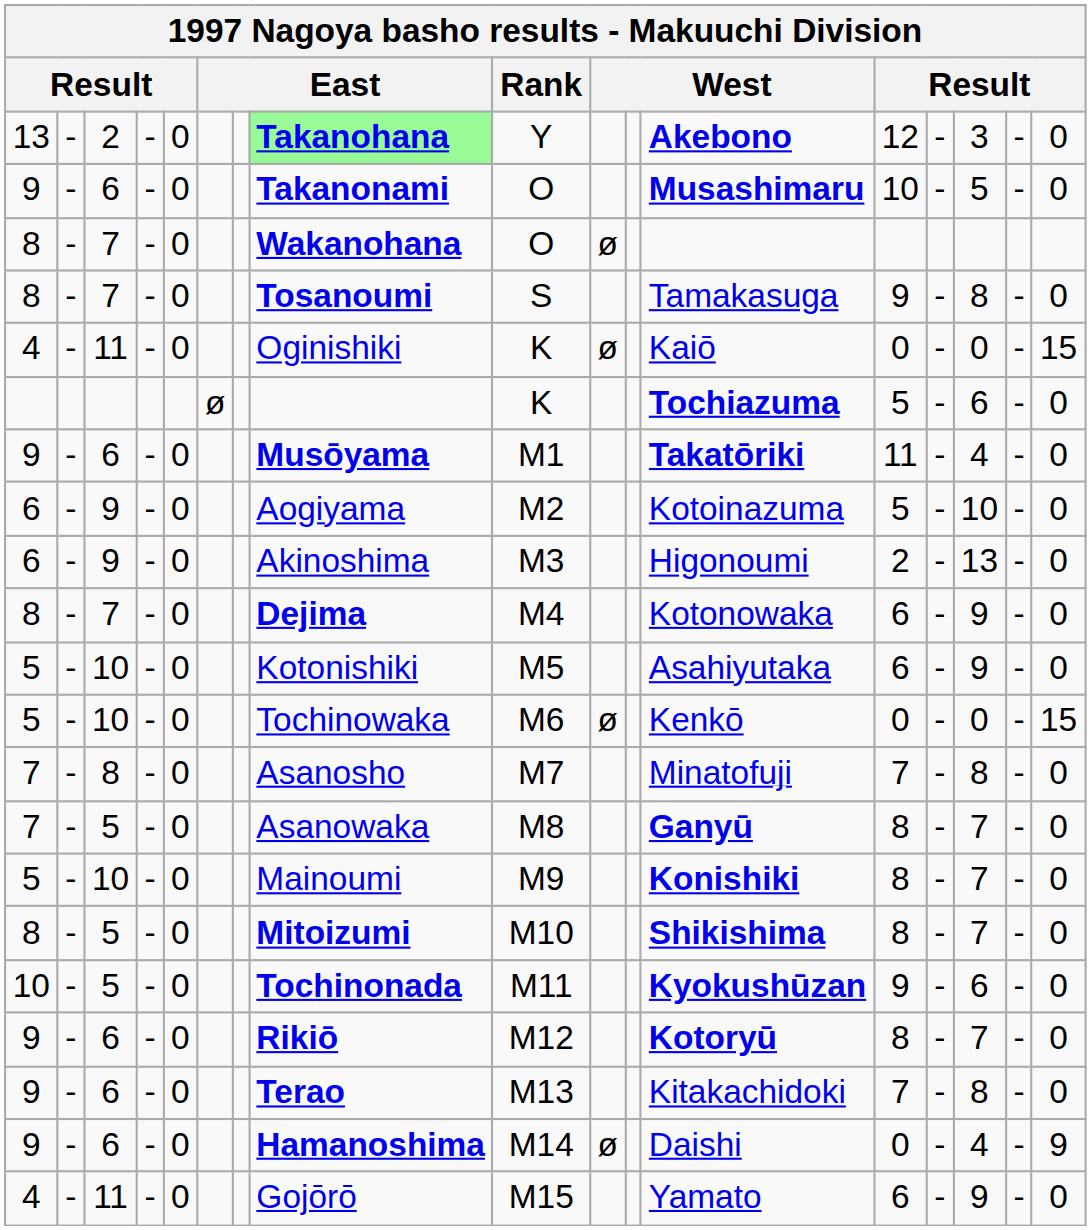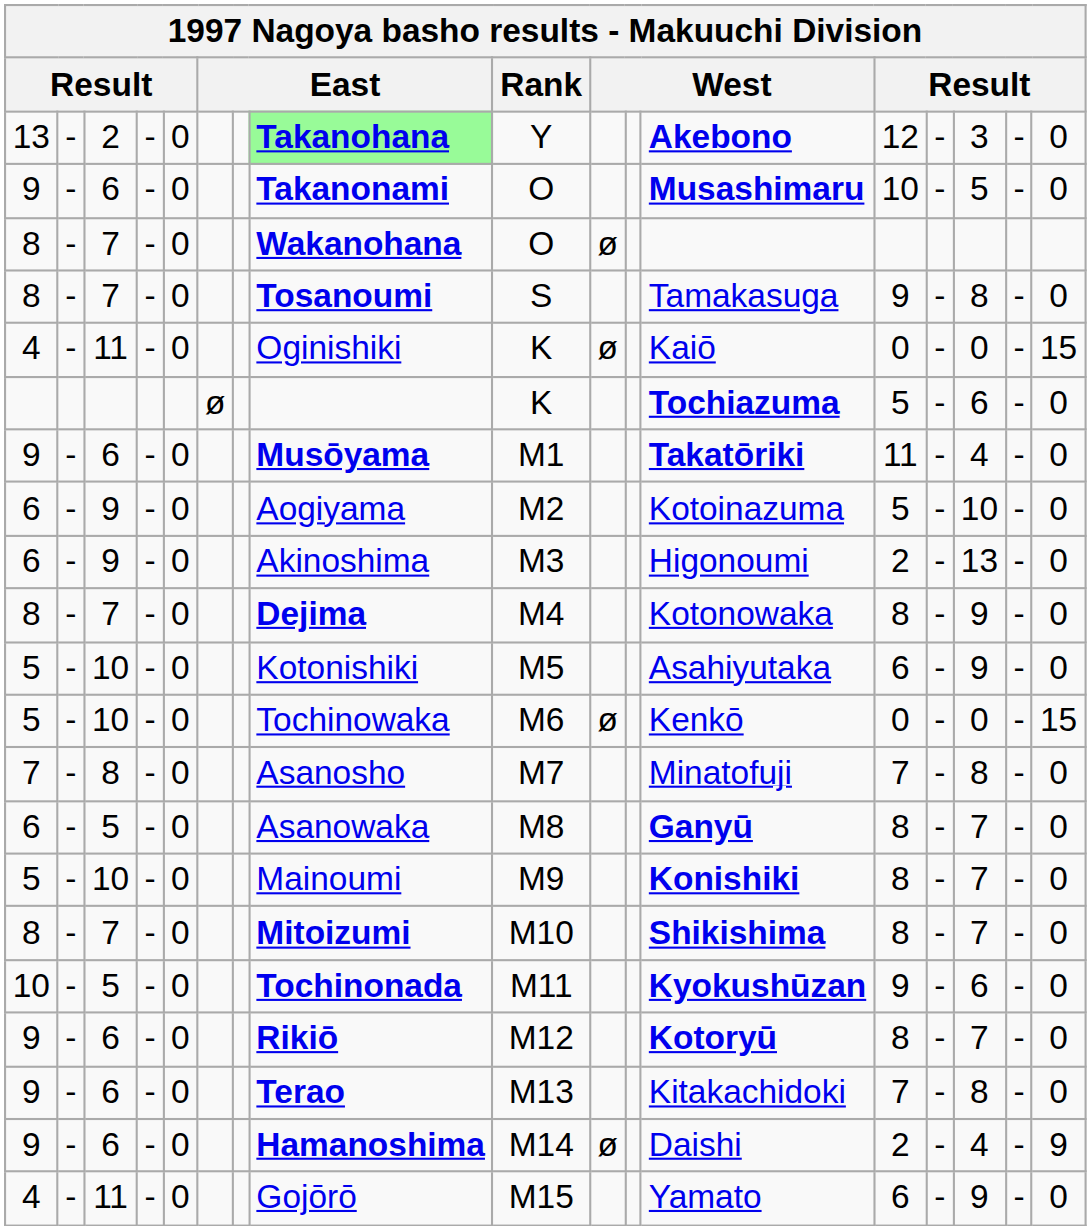(900, 614) 6 -> (900, 614) 8
(31, 826) 7 -> (31, 826) 6
(110, 932) 5 -> (110, 932) 7
(900, 1144) 0 -> (900, 1144) 2
